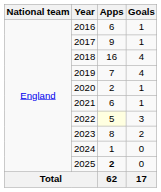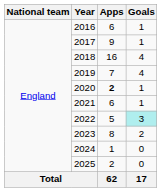(112, 88) normal -> (112, 88) bold
(112, 118) lightyellow background -> (112, 118) no background
(141, 118) no background -> (141, 118) paleturquoise background
(112, 164) bold -> (112, 164) normal
